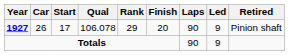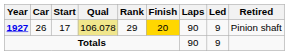(98, 27) no background -> (98, 27) khaki background
(163, 27) no background -> (163, 27) gold background
